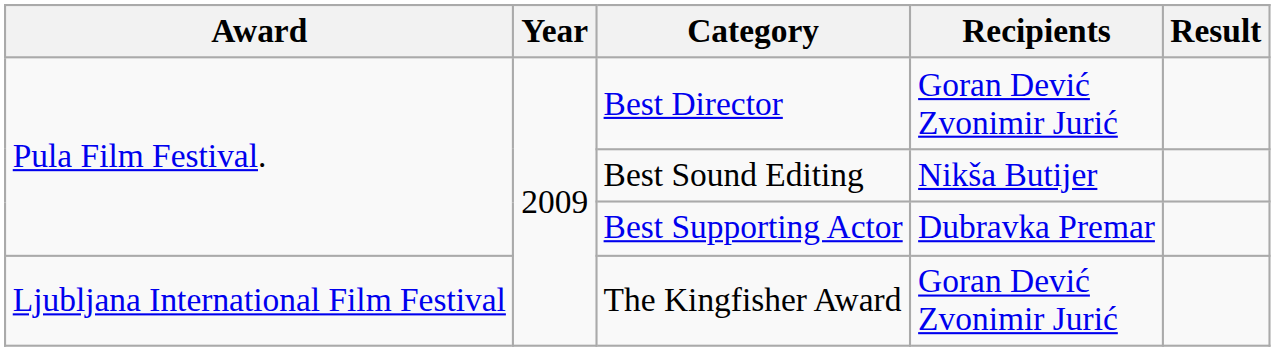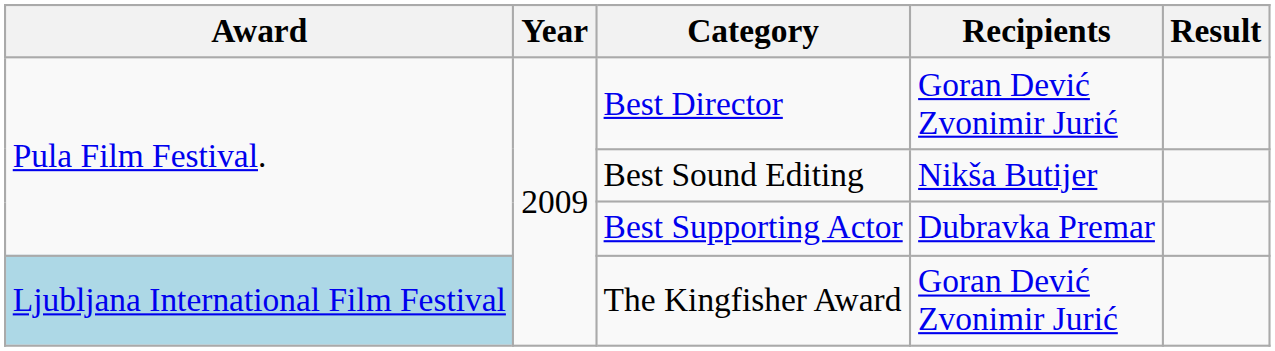(259, 299) no background -> (259, 299) lightblue background
